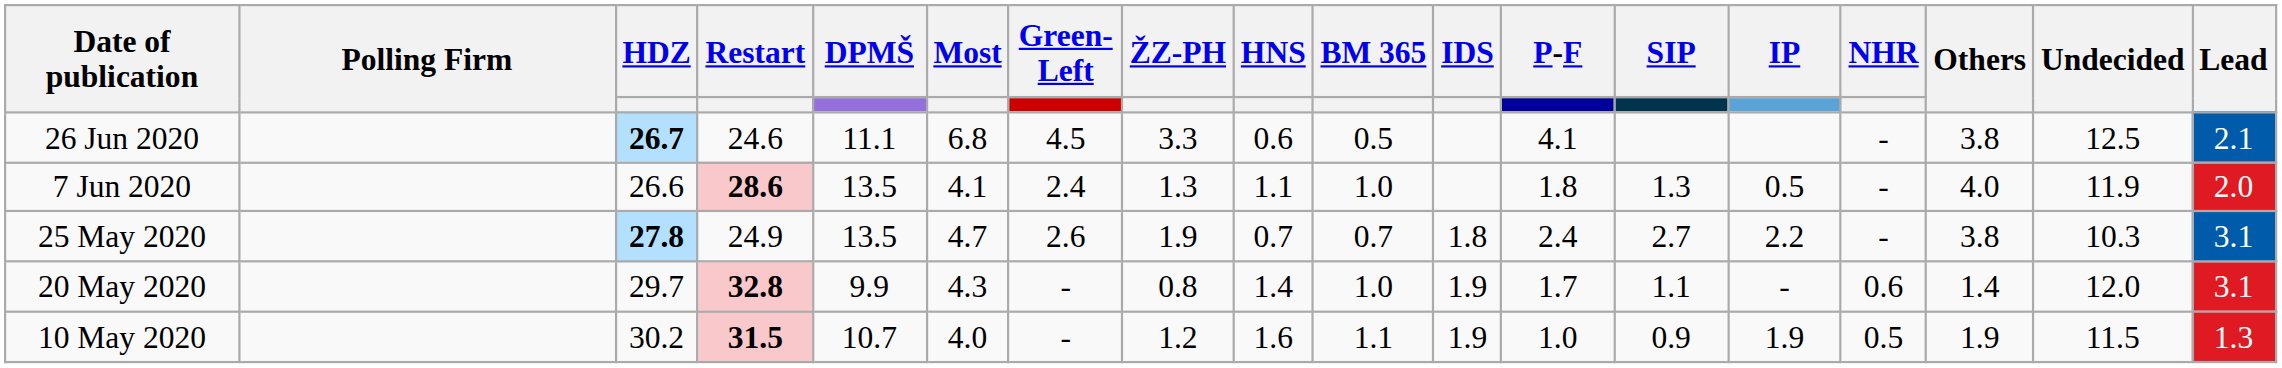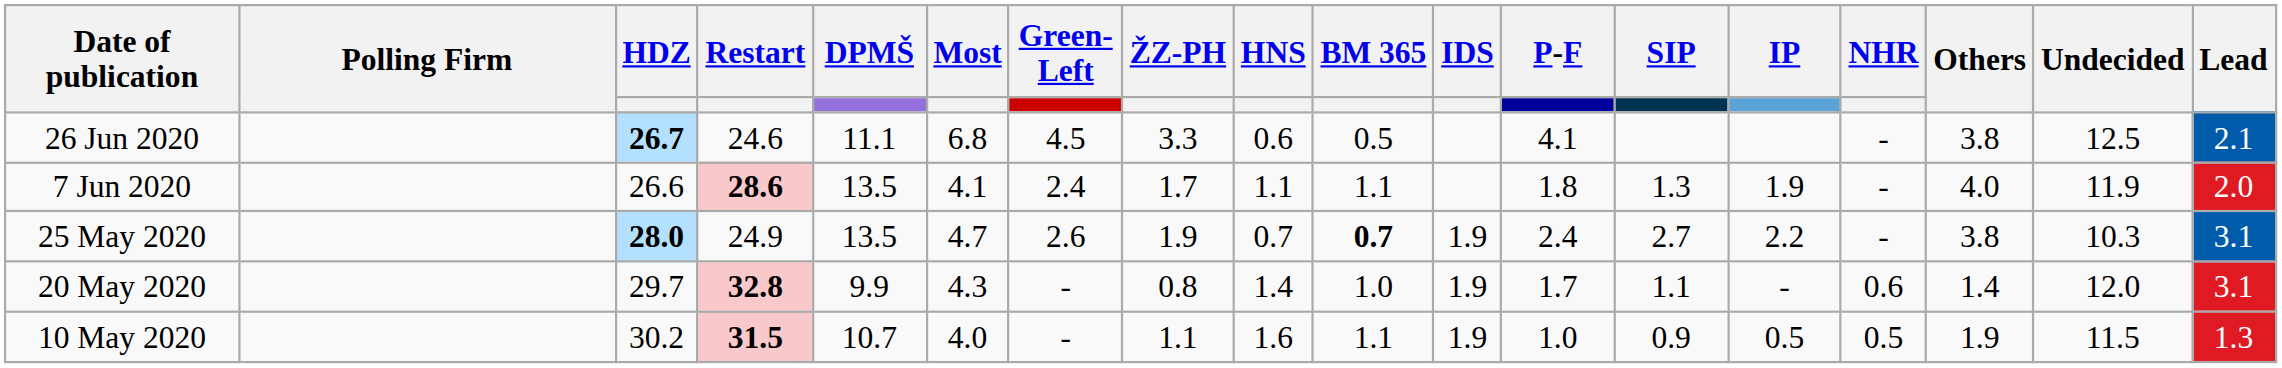(1178, 187) 1.3 -> (1178, 187) 1.7
(1373, 187) 1.0 -> (1373, 187) 1.1
(1784, 187) 0.5 -> (1784, 187) 1.9
(657, 237) 27.8 -> (657, 237) 28.0
(1373, 237) normal -> (1373, 237) bold
(1467, 237) 1.8 -> (1467, 237) 1.9
(1178, 336) 1.2 -> (1178, 336) 1.1
(1784, 336) 1.9 -> (1784, 336) 0.5
